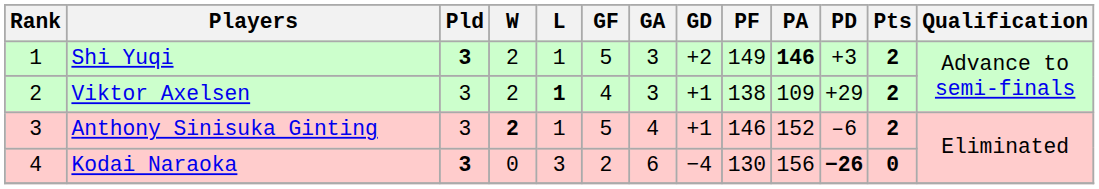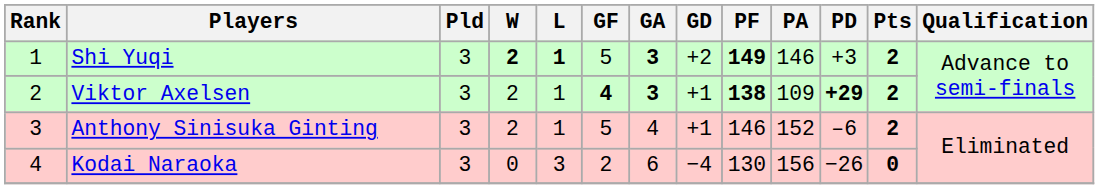(465, 58) bold -> (465, 58) normal
(513, 58) normal -> (513, 58) bold
(559, 58) normal -> (559, 58) bold
(653, 58) normal -> (653, 58) bold
(747, 58) normal -> (747, 58) bold
(796, 58) bold -> (796, 58) normal
(559, 94) bold -> (559, 94) normal
(606, 94) normal -> (606, 94) bold
(653, 94) normal -> (653, 94) bold
(747, 94) normal -> (747, 94) bold
(844, 94) normal -> (844, 94) bold
(513, 130) bold -> (513, 130) normal
(465, 166) bold -> (465, 166) normal
(844, 166) bold -> (844, 166) normal
